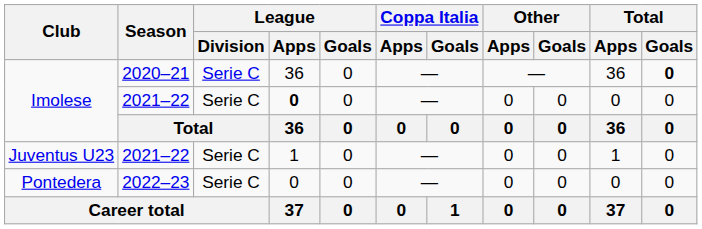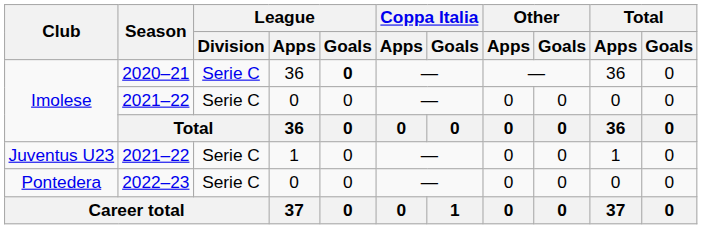(348, 73) normal -> (348, 73) bold
(669, 73) bold -> (669, 73) normal
(294, 100) bold -> (294, 100) normal
